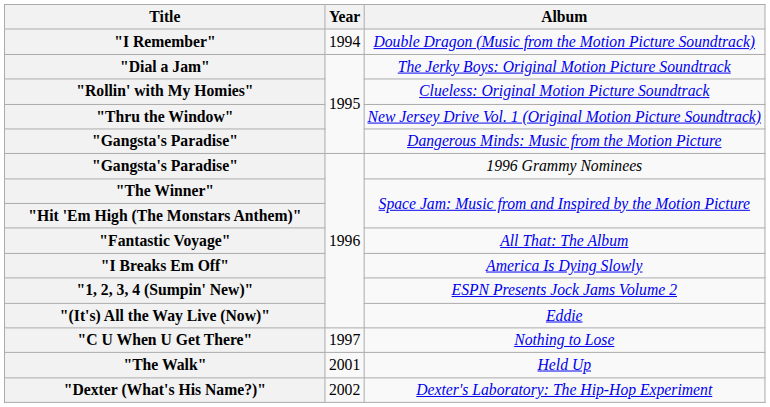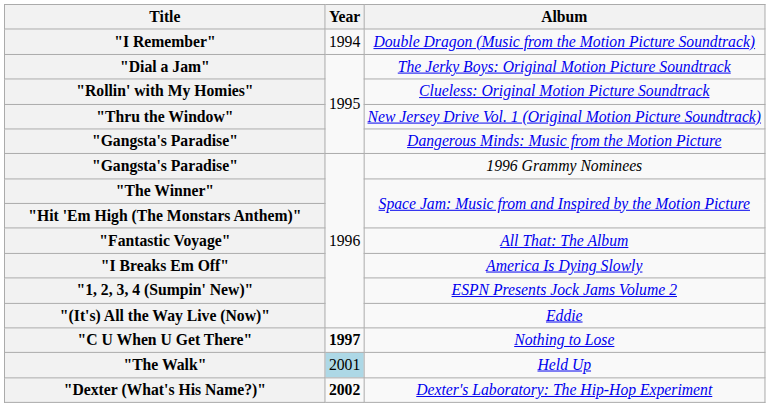(345, 340) normal -> (345, 340) bold
(345, 365) no background -> (345, 365) lightblue background
(345, 389) normal -> (345, 389) bold
